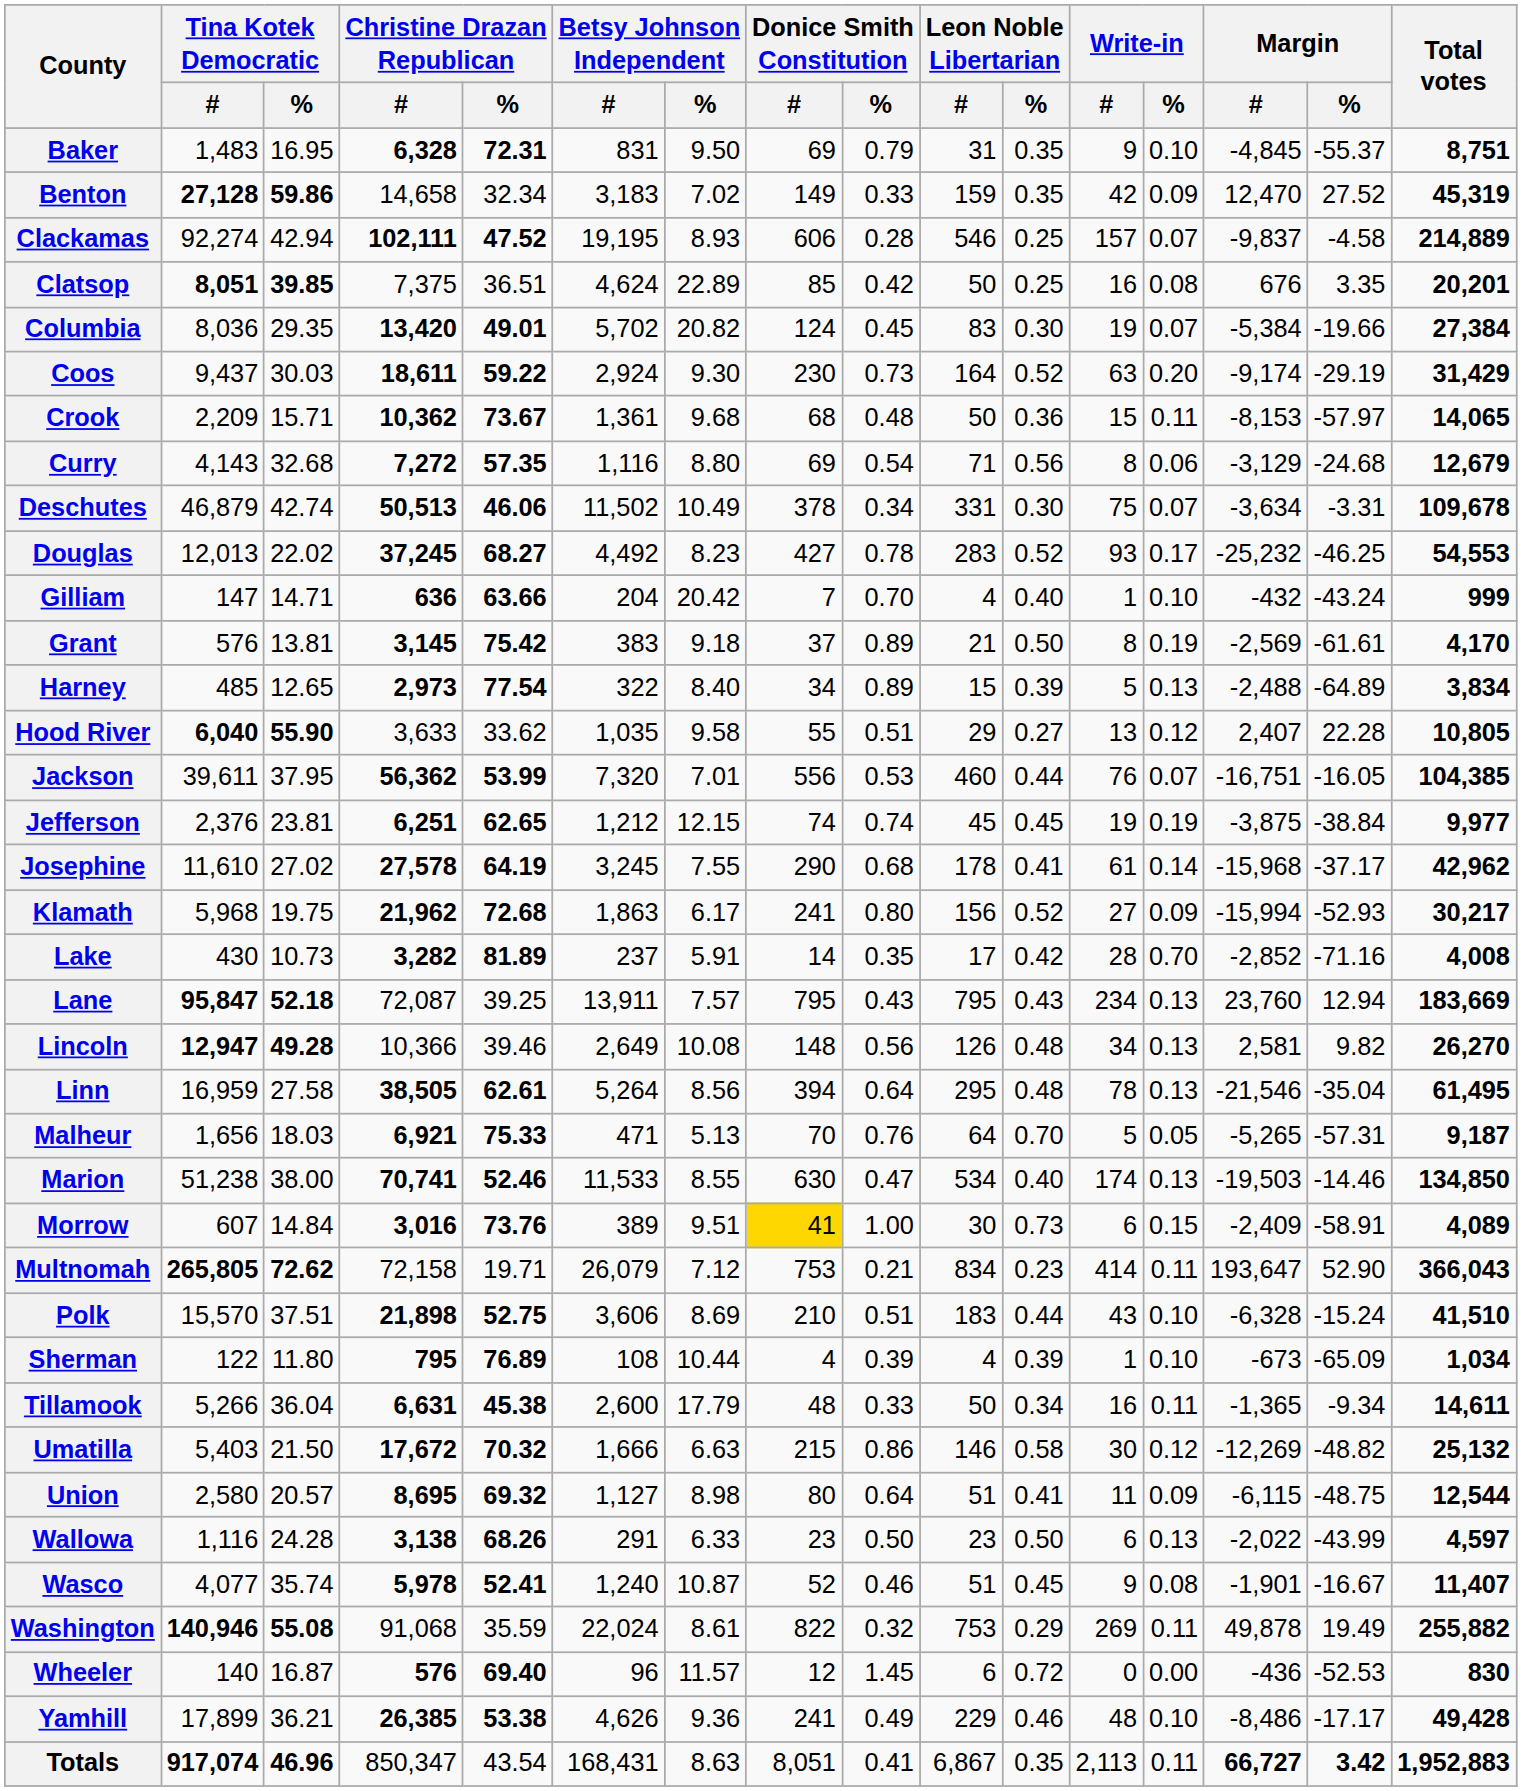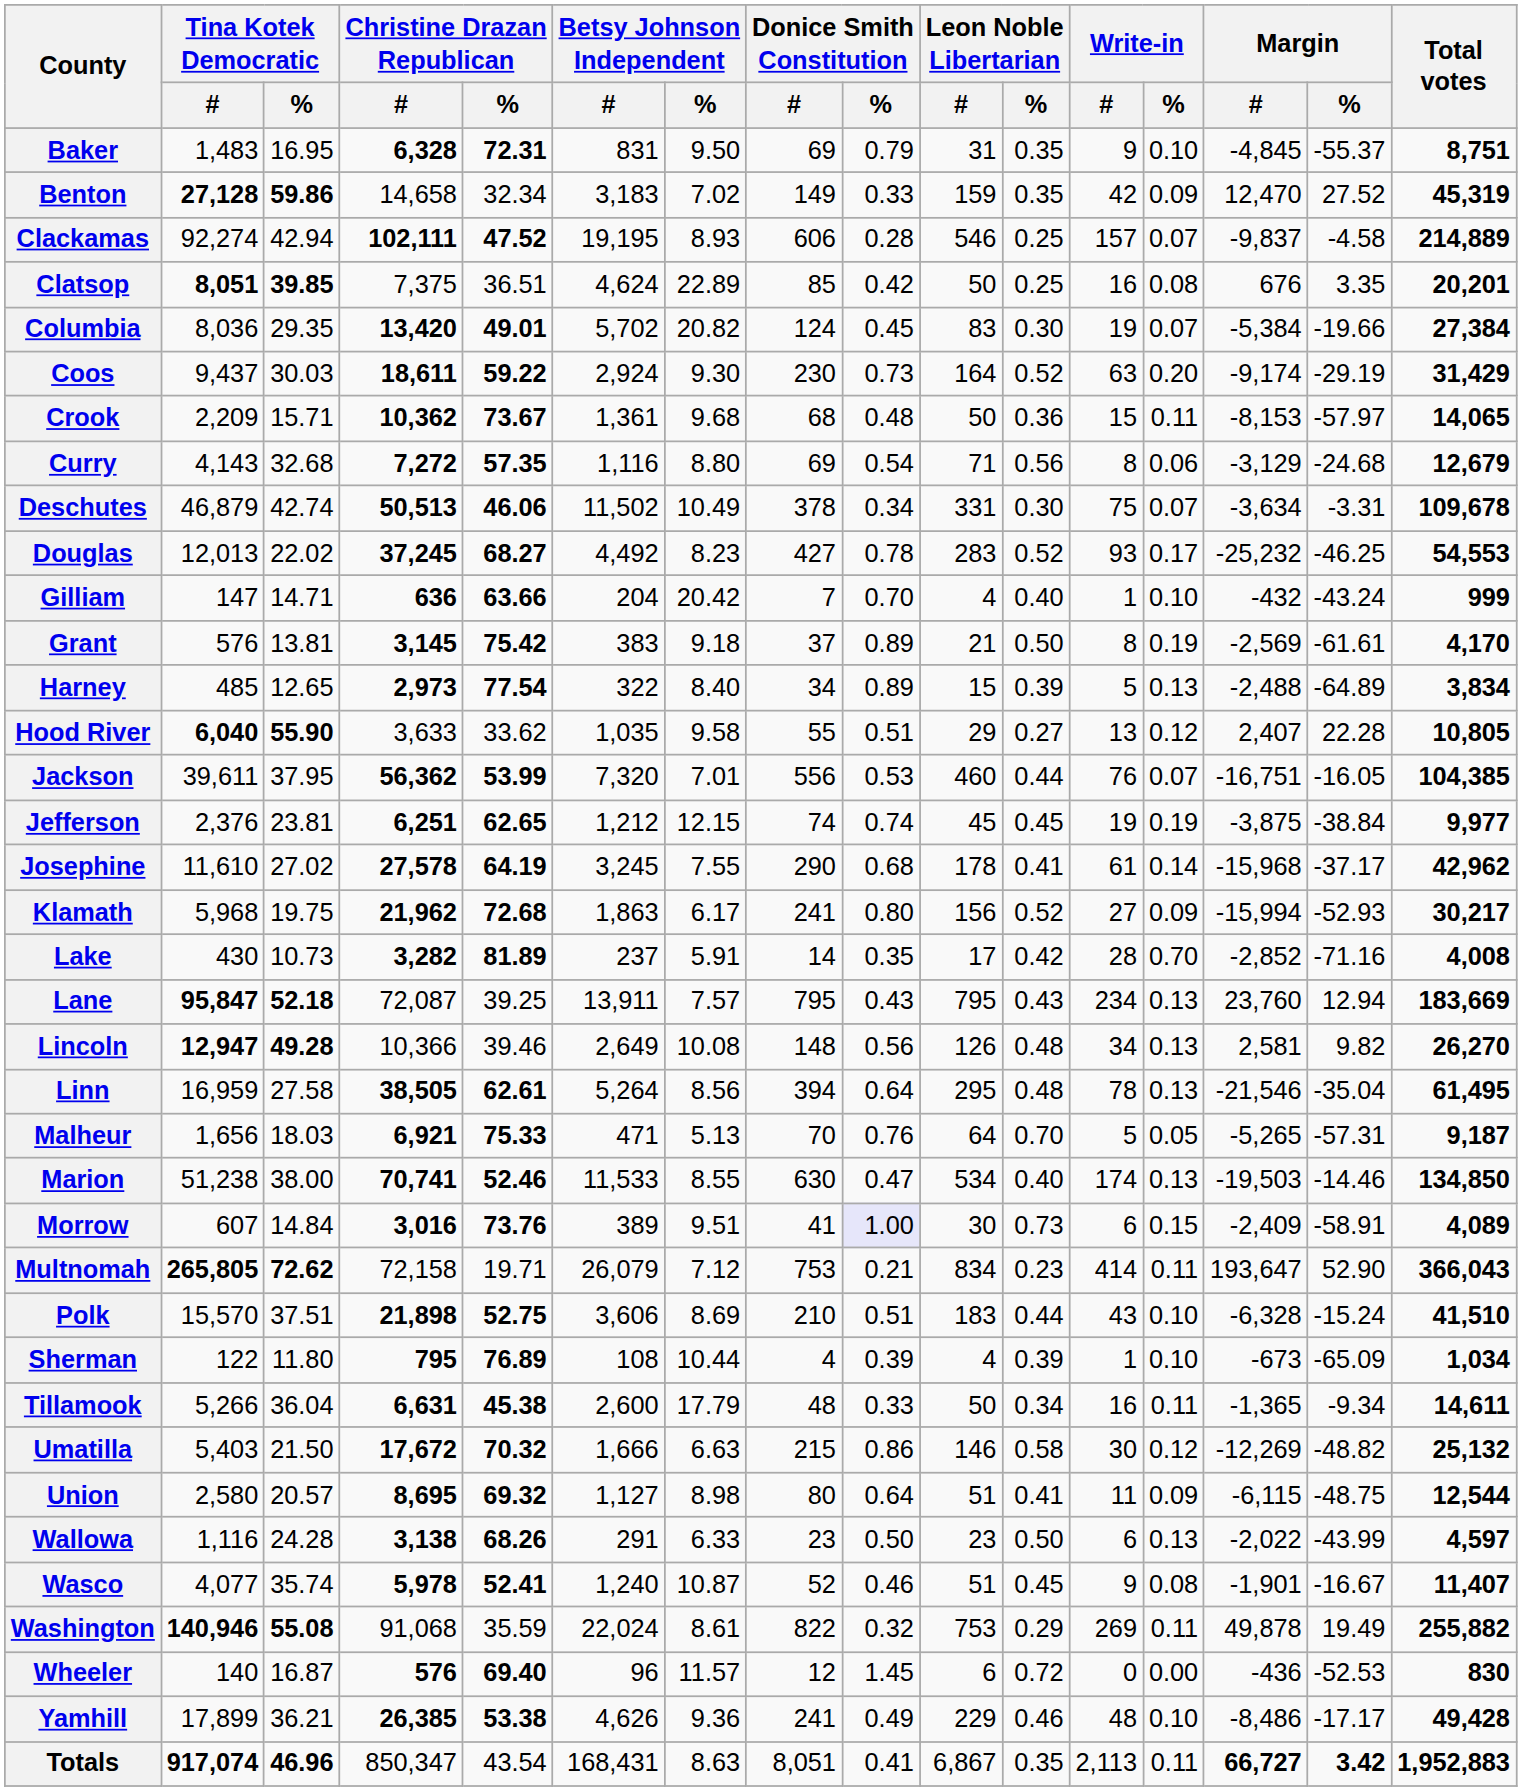(822, 1225) gold background -> (822, 1225) no background
(889, 1225) no background -> (889, 1225) lavender background
